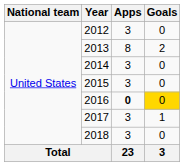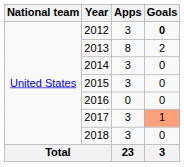(162, 30) normal -> (162, 30) bold
(128, 100) bold -> (128, 100) normal
(162, 100) gold background -> (162, 100) no background
(162, 118) no background -> (162, 118) lightsalmon background
